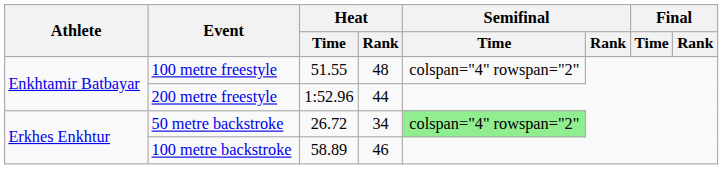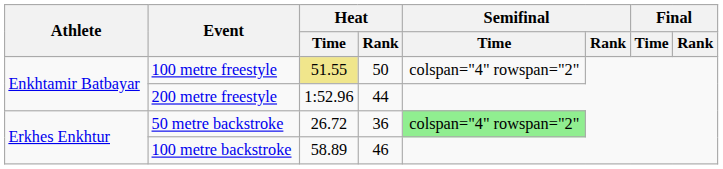(329, 70) no background -> (329, 70) khaki background
(381, 70) 48 -> (381, 70) 50
(381, 124) 34 -> (381, 124) 36
